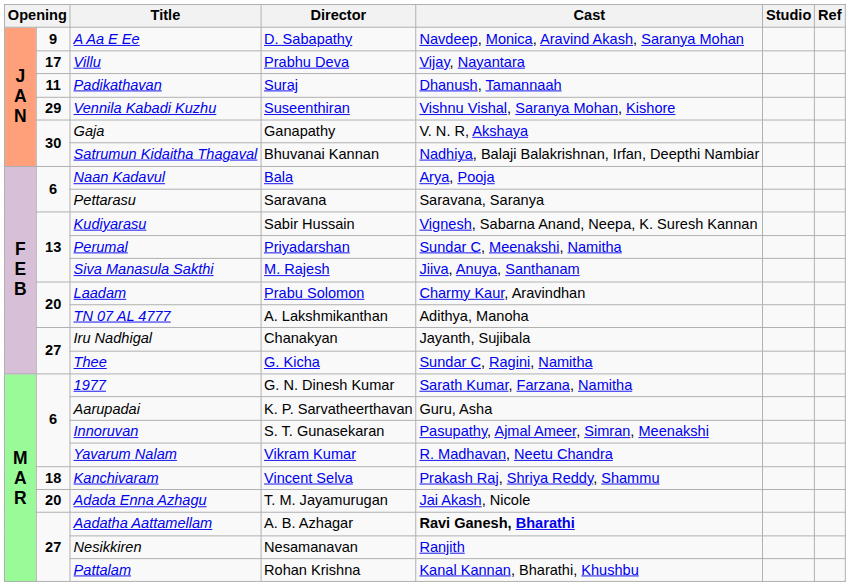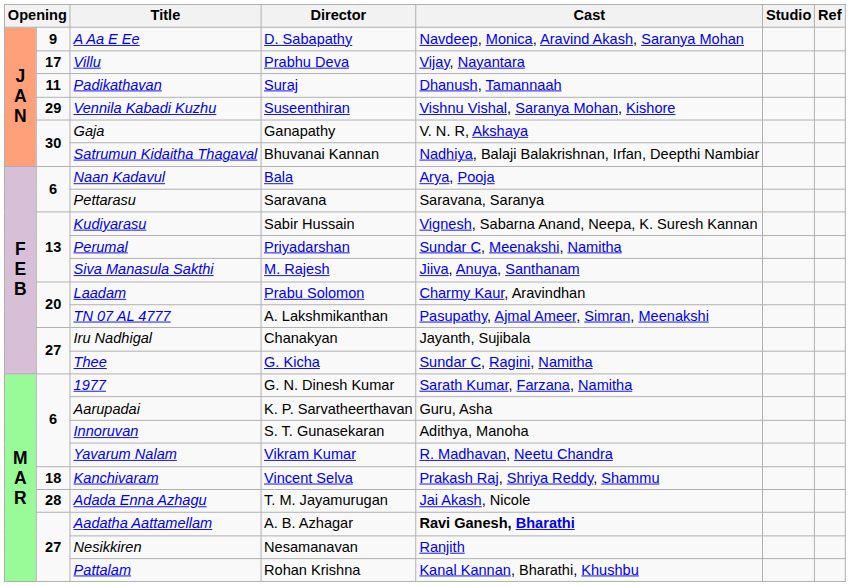(474, 316) Adithya, Manoha -> (564, 316) Pasupathy, Ajmal Ameer, Simran, Meenakshi
(564, 431) Pasupathy, Ajmal Ameer, Simran, Meenakshi -> (474, 431) Adithya, Manoha
(53, 500) 20 -> (53, 500) 28
